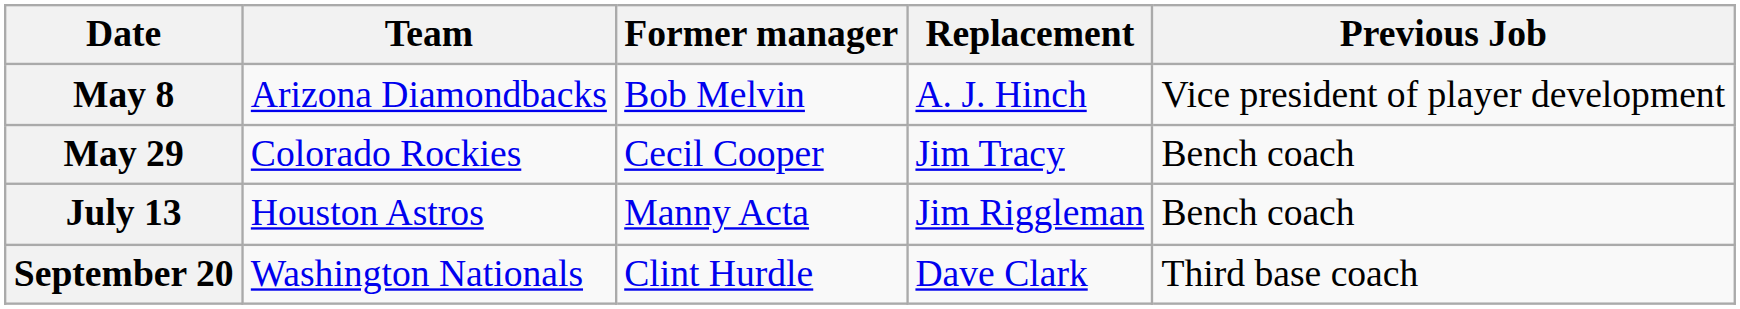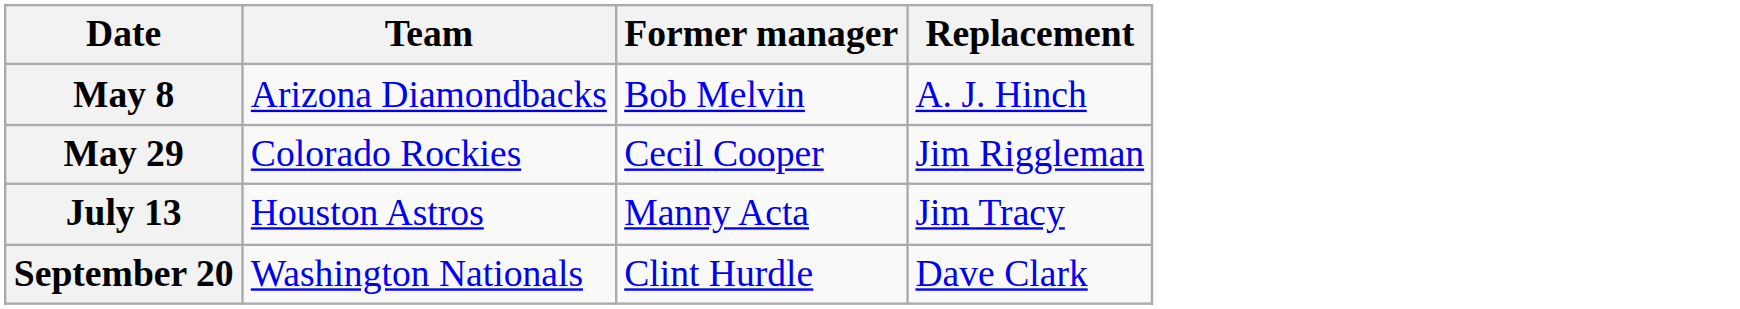- column: (1443, 34)
(990, 153) Jim Tracy -> (1030, 153) Jim Riggleman
(1030, 213) Jim Riggleman -> (990, 213) Jim Tracy
